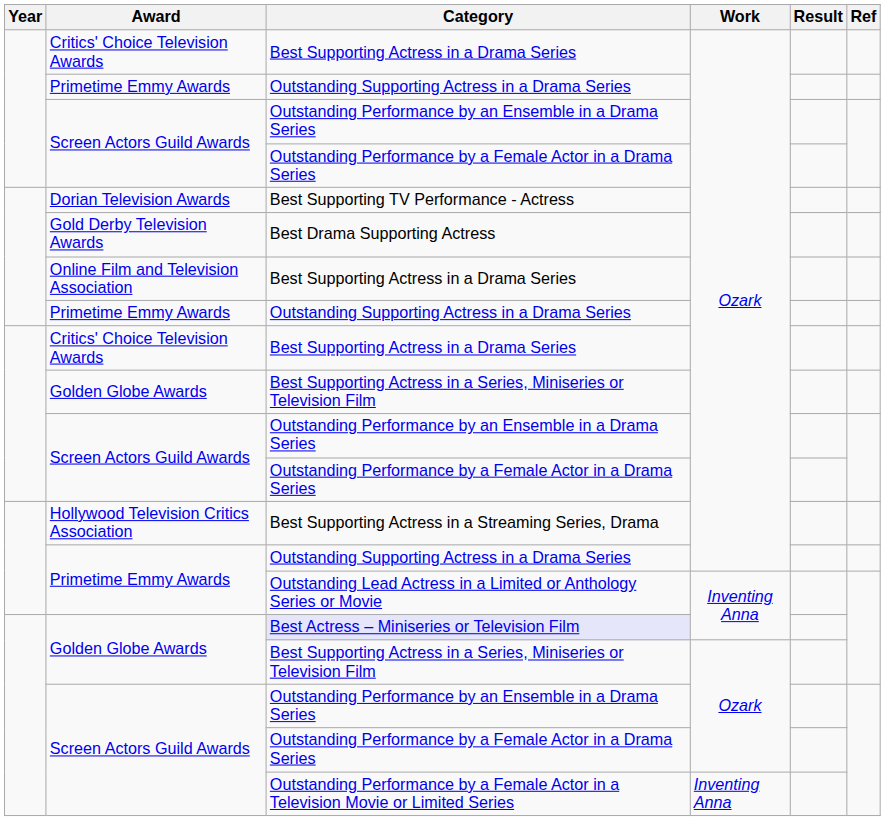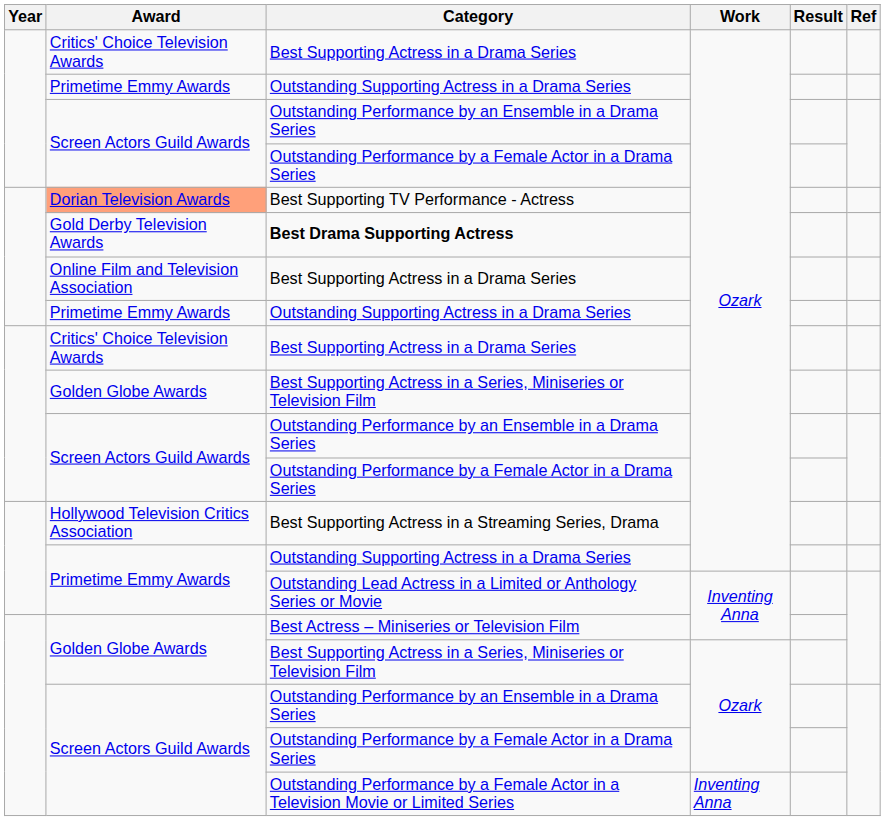(140, 199) no background -> (140, 199) lightsalmon background
(383, 234) normal -> (392, 234) bold
(425, 627) lavender background -> (425, 627) no background
